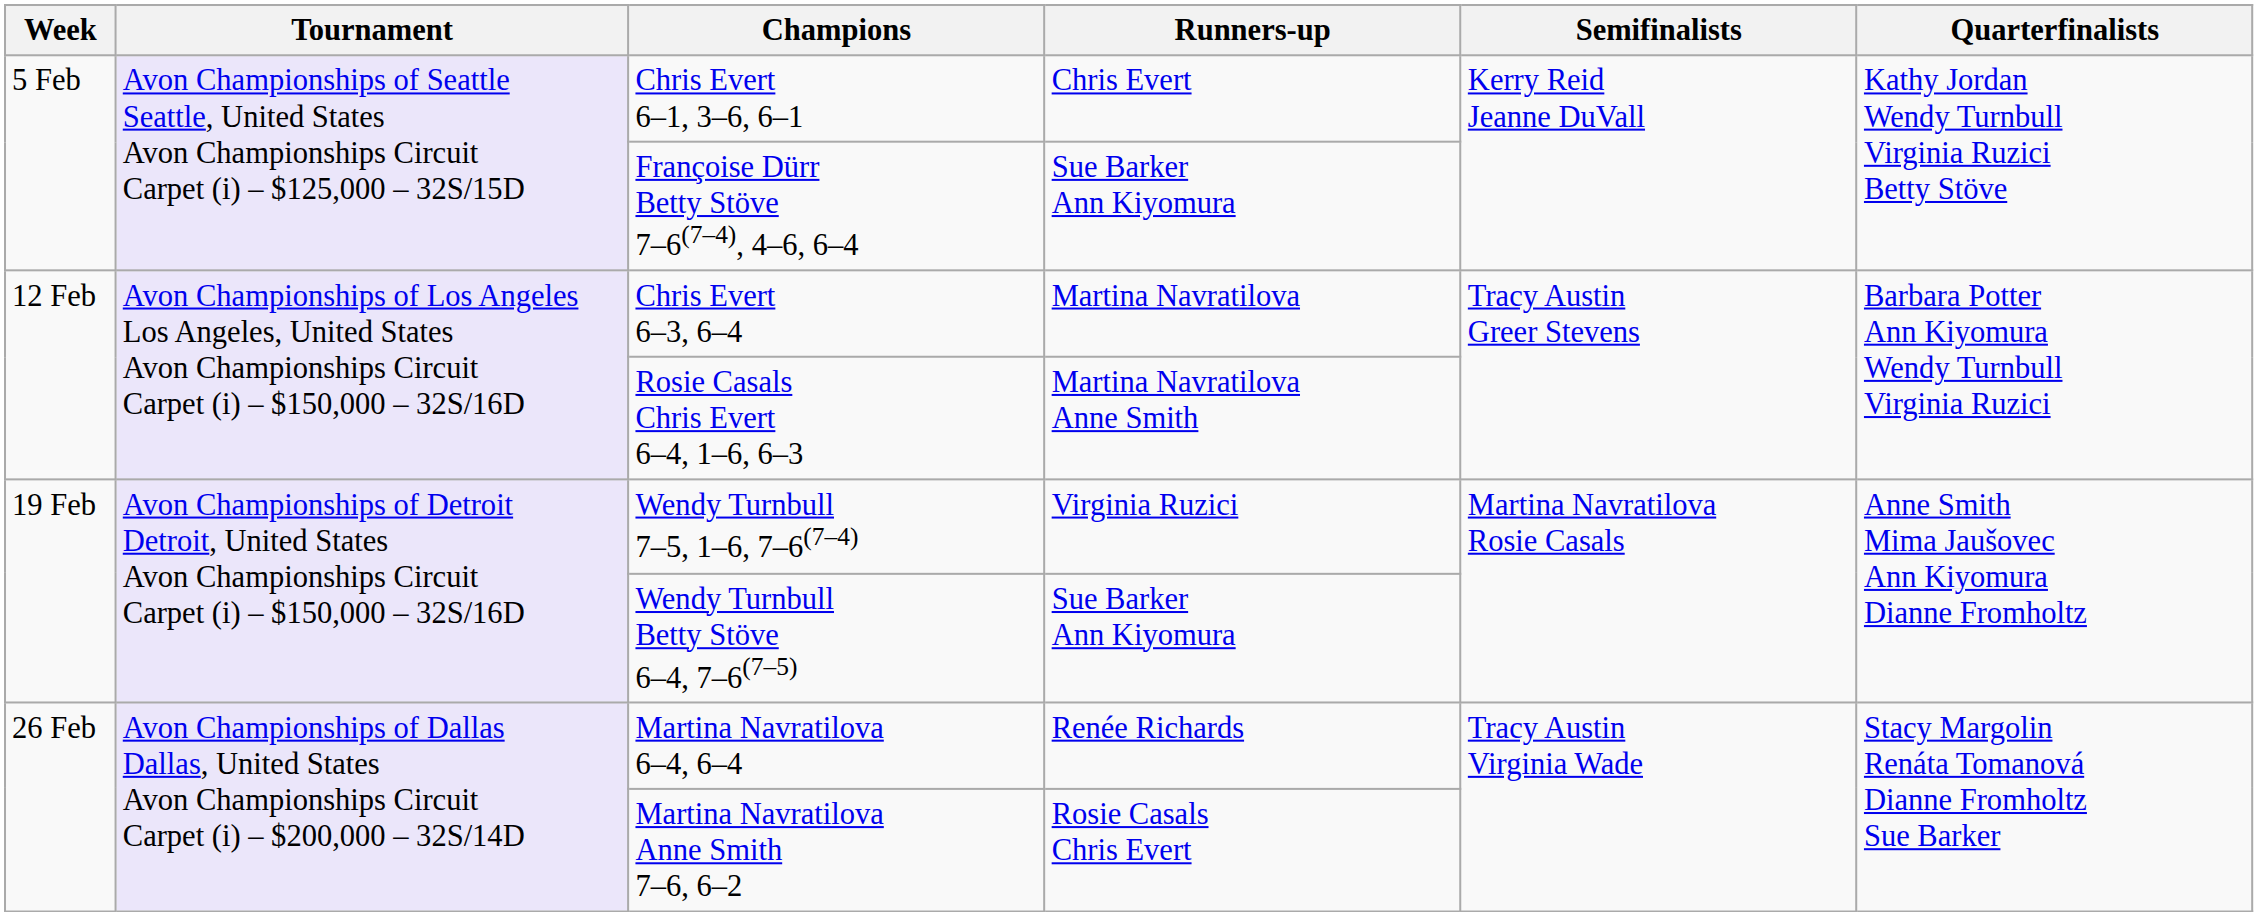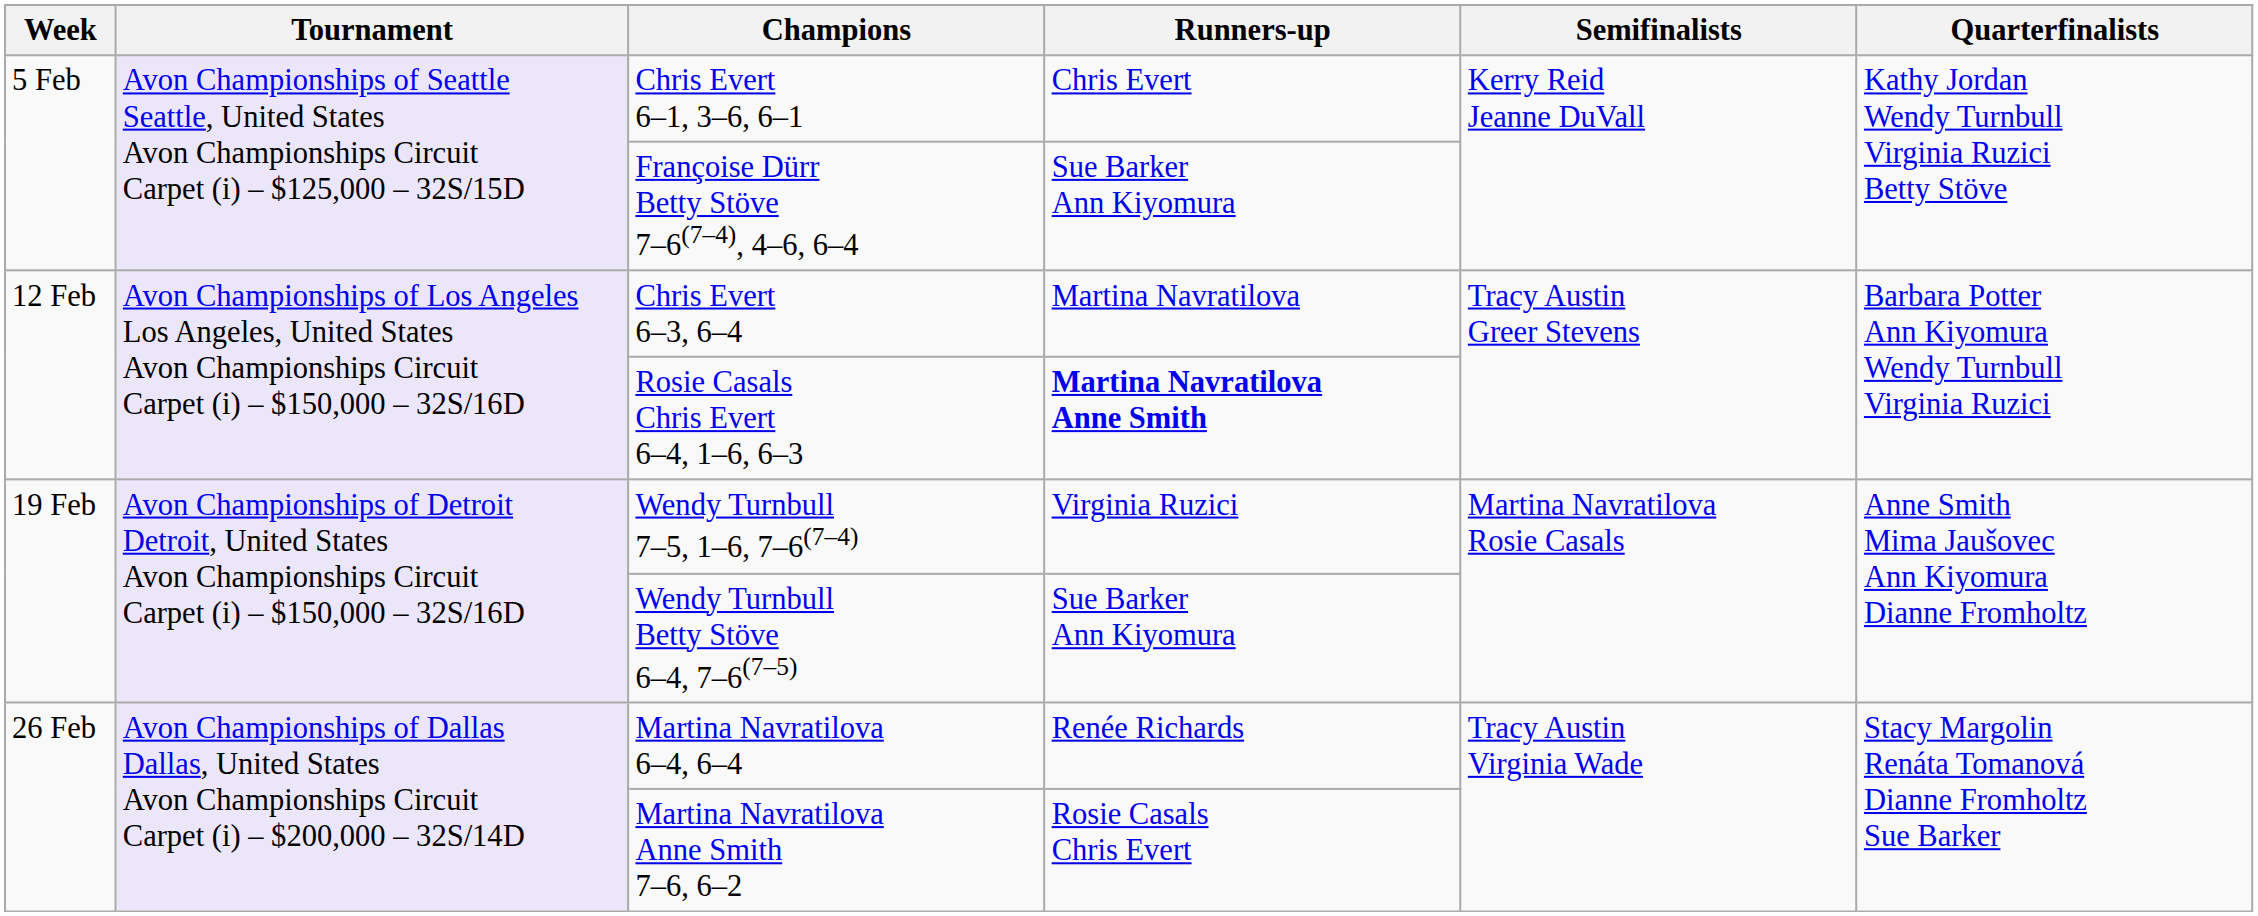(1176, 400) normal -> (1187, 400) bold
